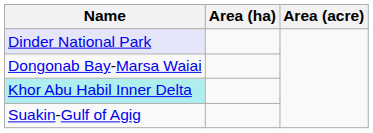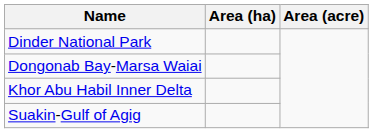(80, 41) lavender background -> (80, 41) no background
(100, 90) paleturquoise background -> (100, 90) no background
